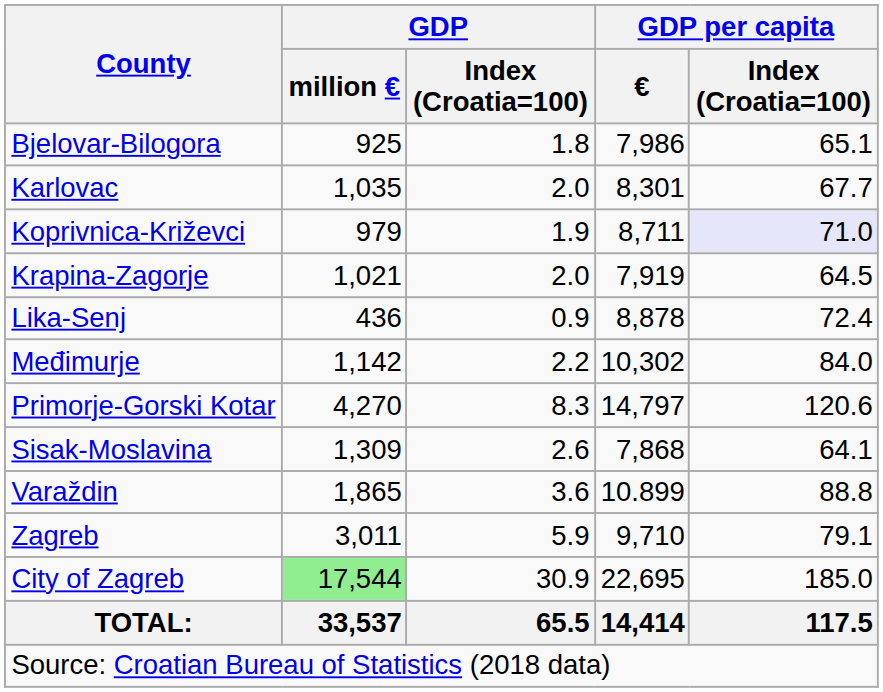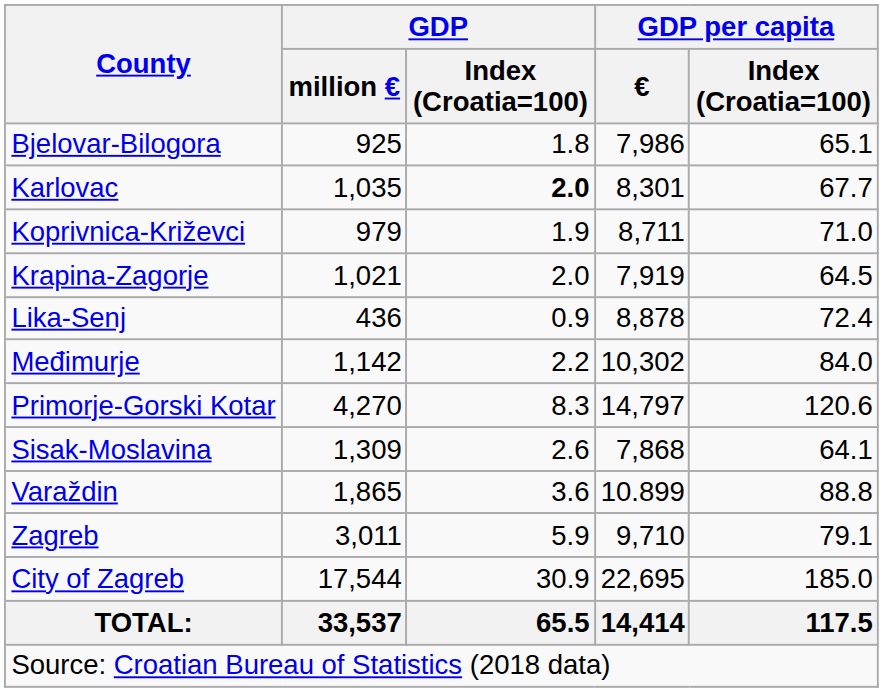(570, 188) normal -> (570, 188) bold
(846, 231) lavender background -> (846, 231) no background
(360, 579) lightgreen background -> (360, 579) no background
